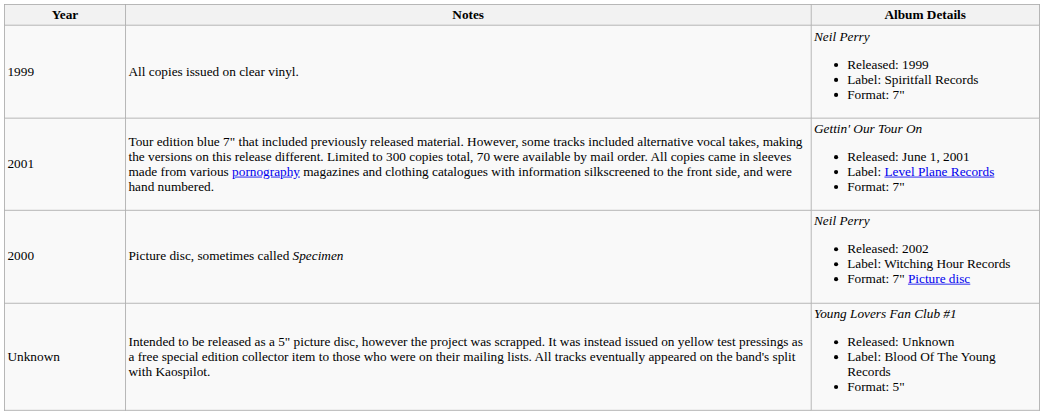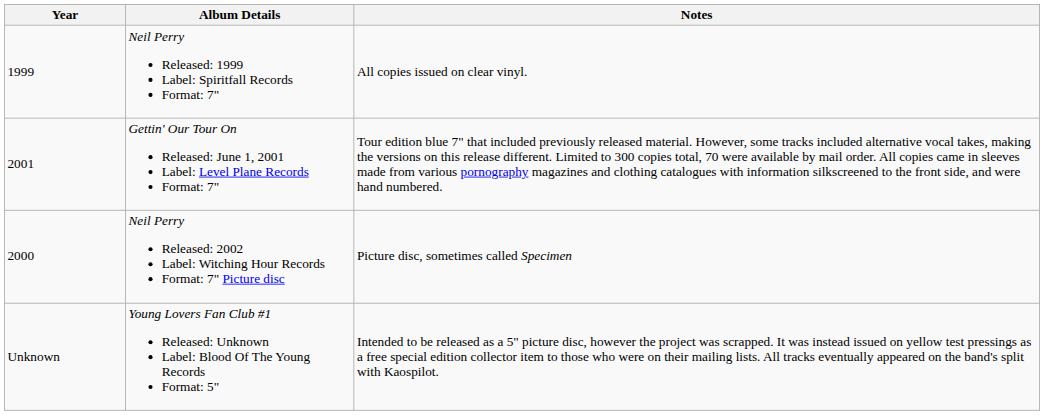columns swapped: (925, 15) <-> (468, 15)
